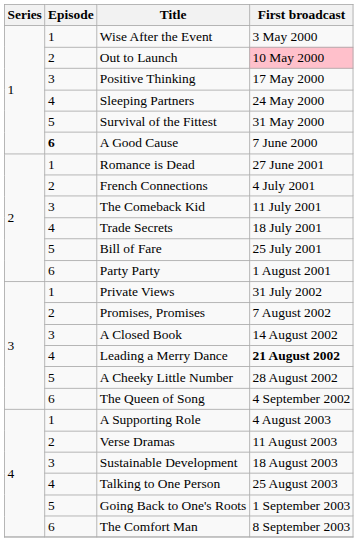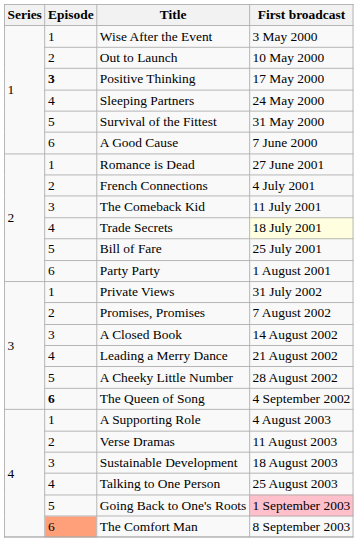(288, 57) pink background -> (288, 57) no background
(51, 79) normal -> (51, 79) bold
(51, 143) bold -> (51, 143) normal
(287, 228) no background -> (287, 228) lightyellow background
(296, 356) bold -> (295, 356) normal
(51, 398) normal -> (51, 398) bold
(301, 505) no background -> (301, 505) pink background
(51, 526) no background -> (51, 526) lightsalmon background
